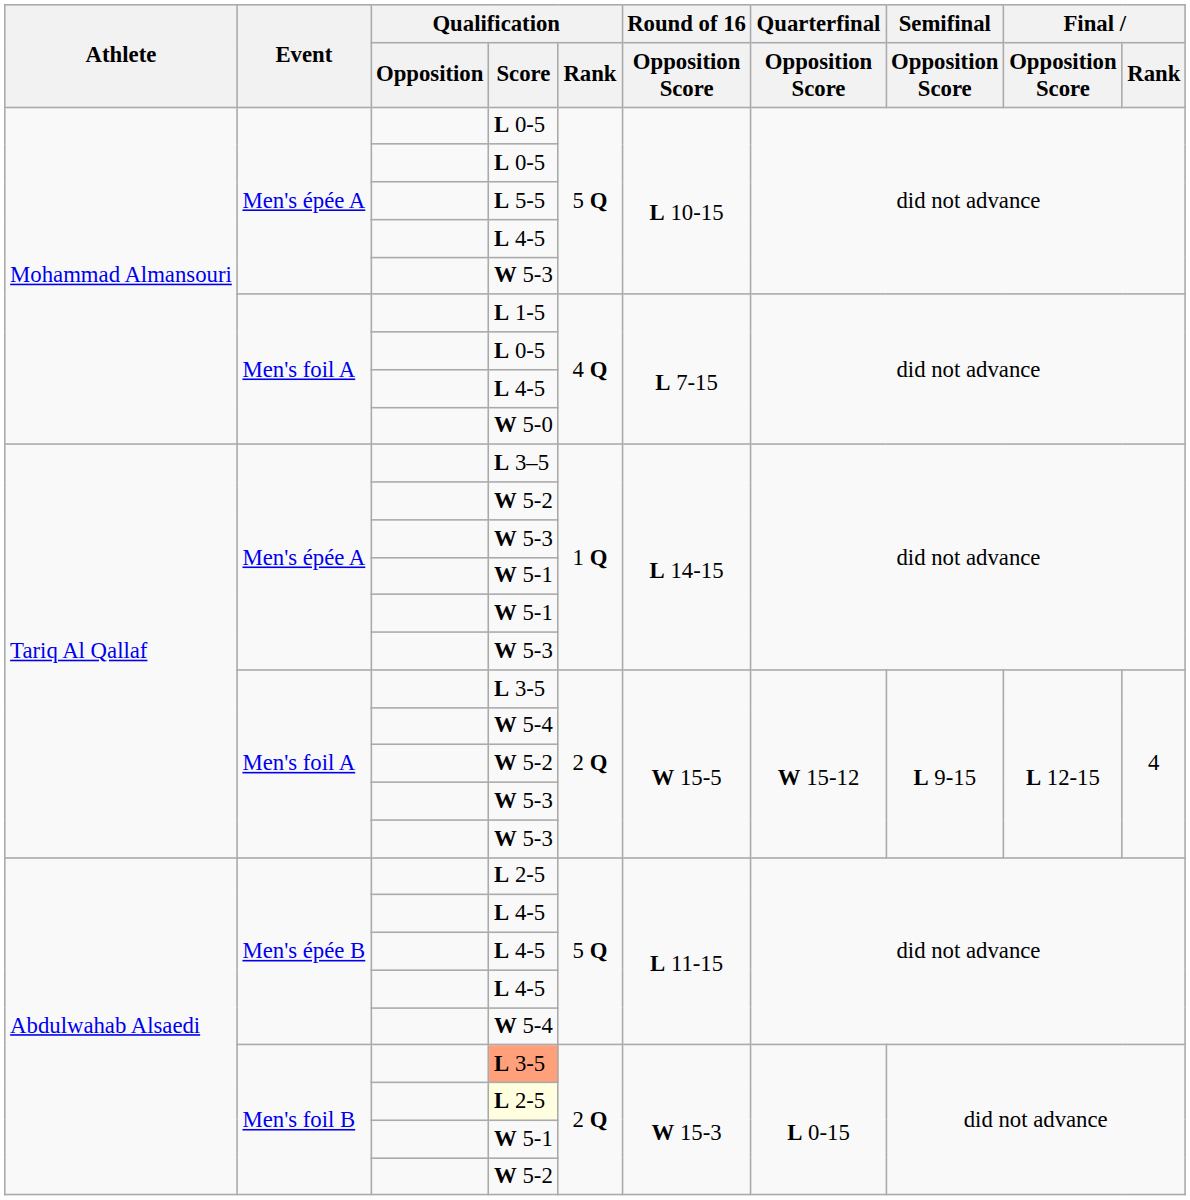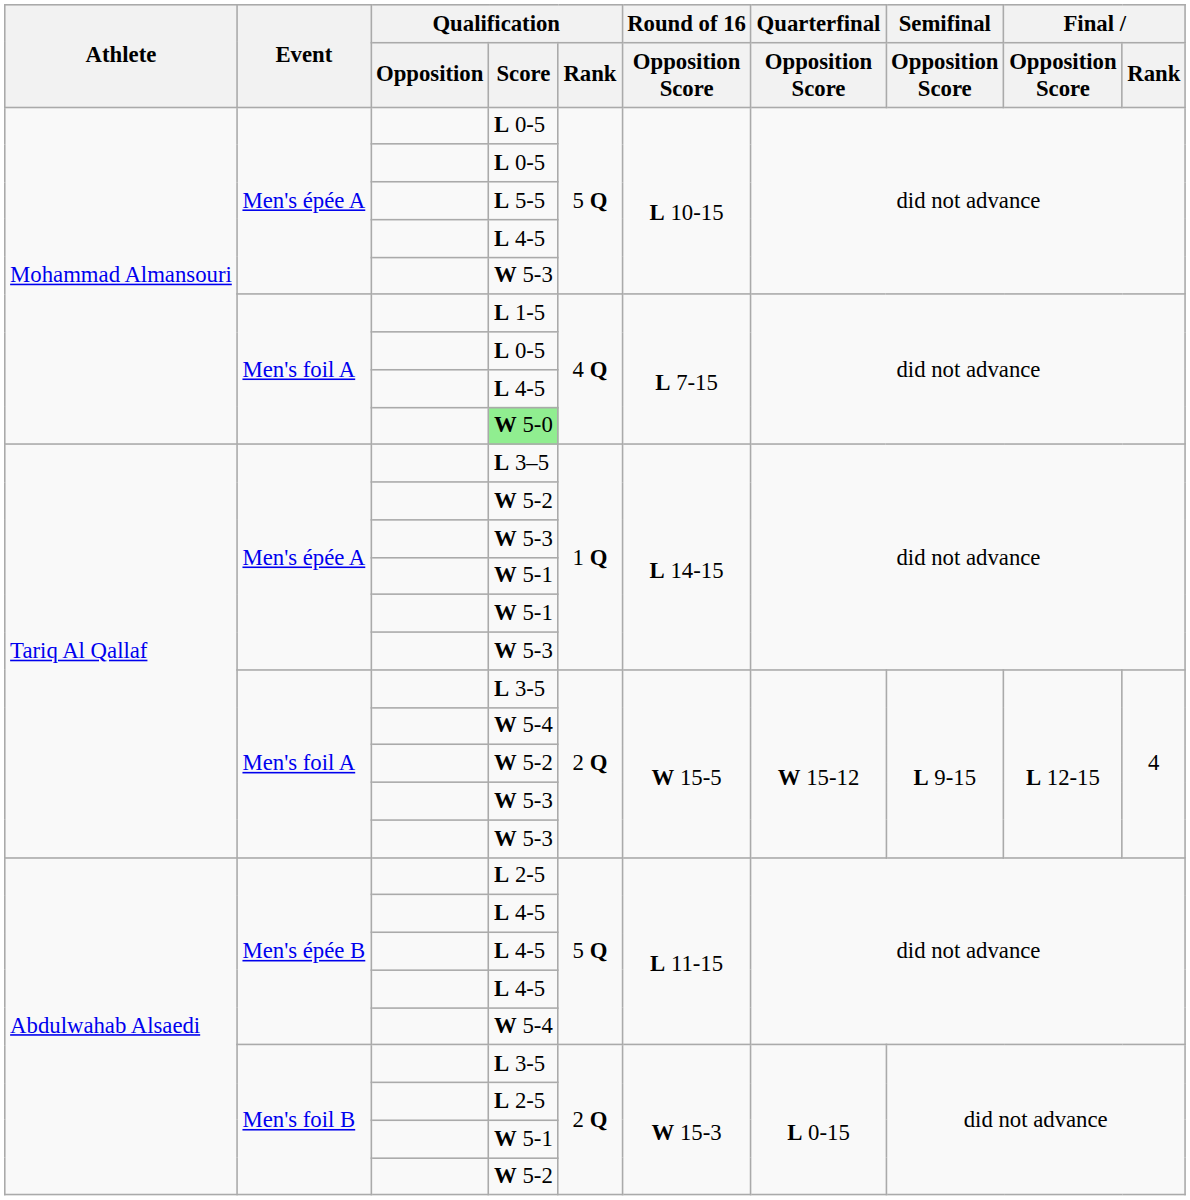(523, 425) no background -> (523, 425) lightgreen background
(520, 1063) lightsalmon background -> (520, 1063) no background
(520, 1101) lightyellow background -> (520, 1101) no background
